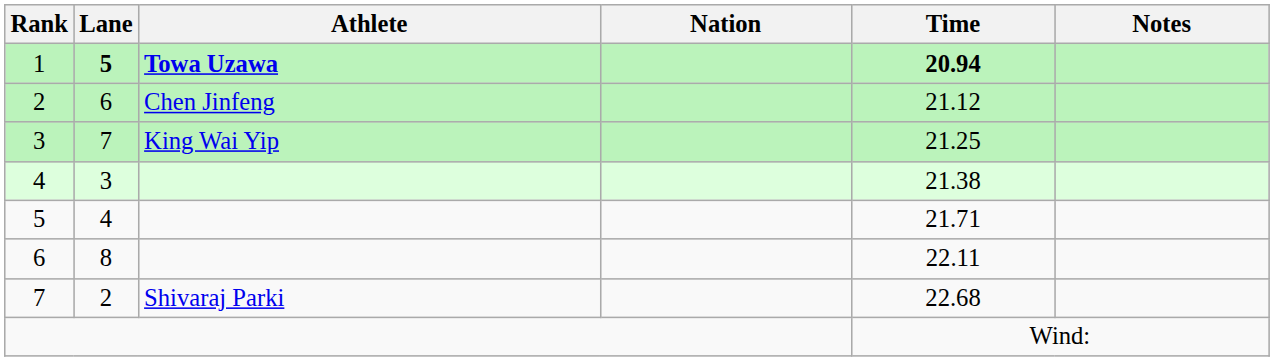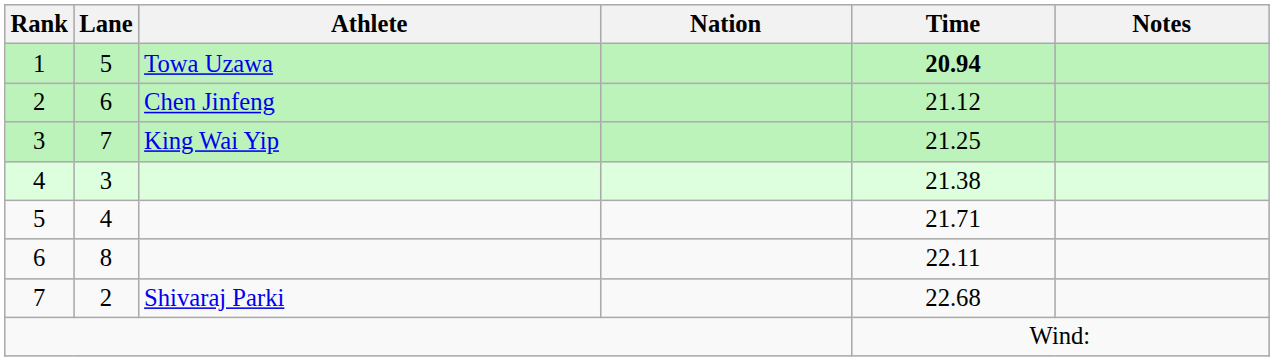(106, 63) bold -> (106, 63) normal
(211, 63) bold -> (209, 63) normal
